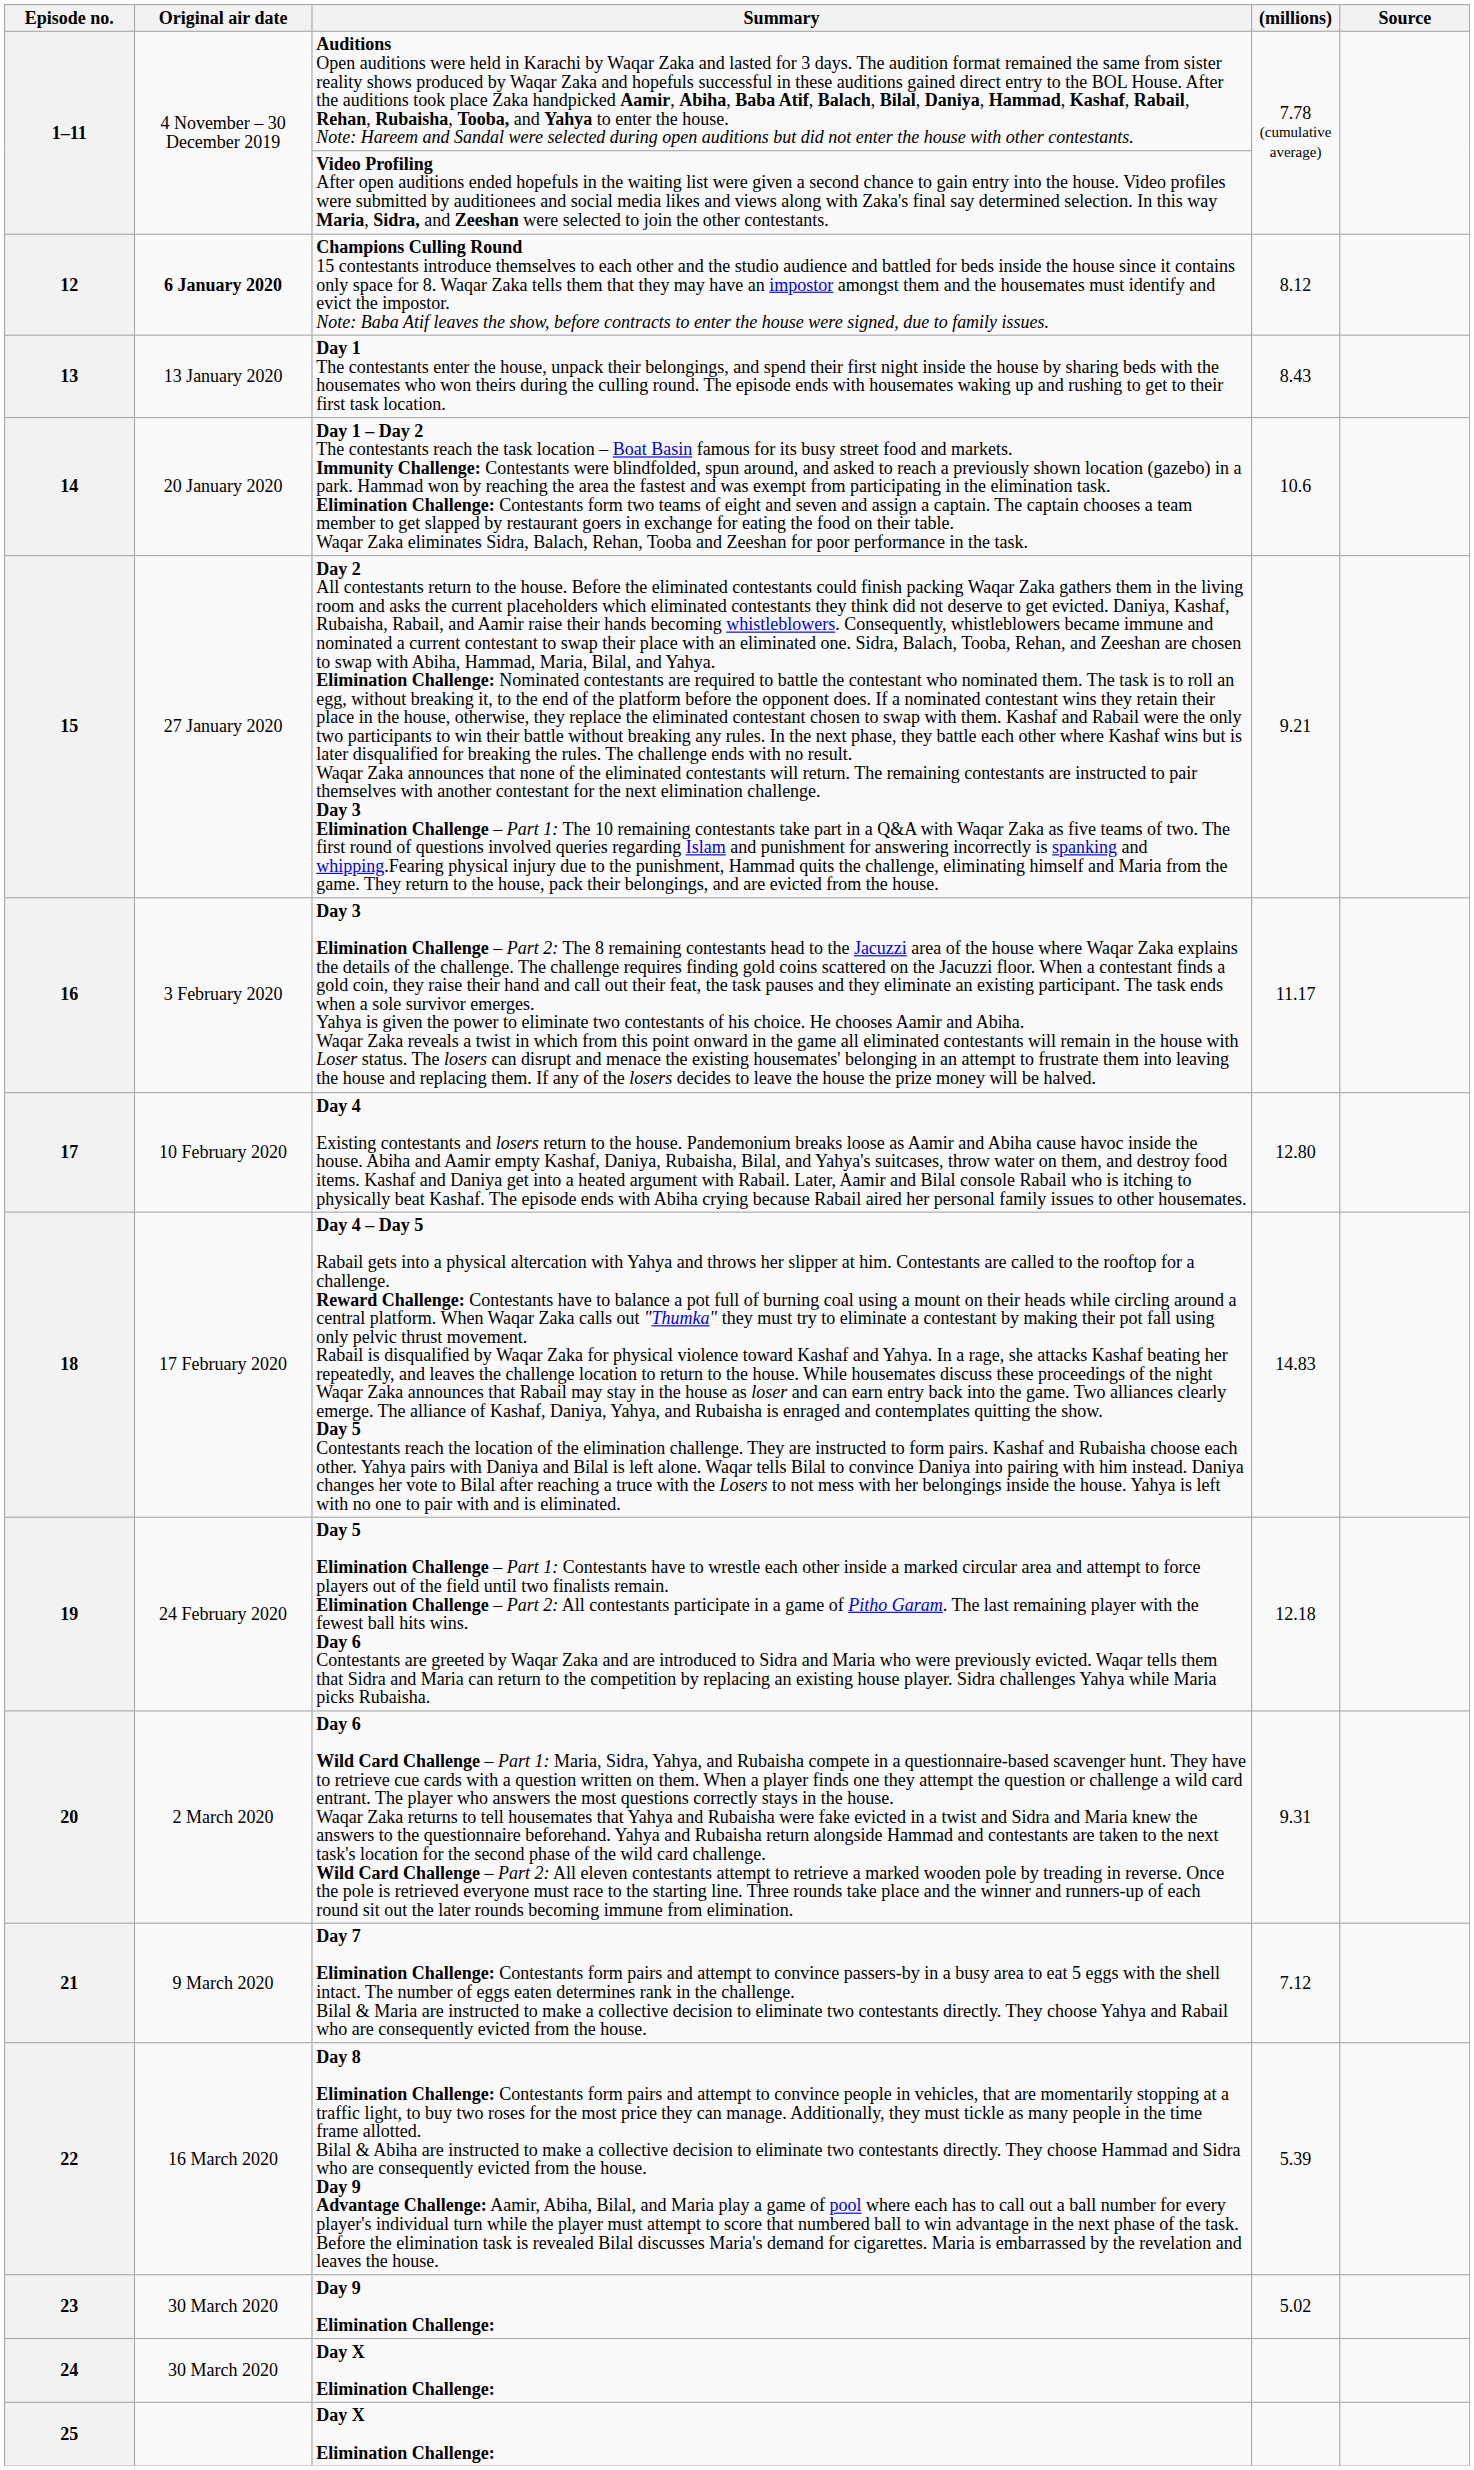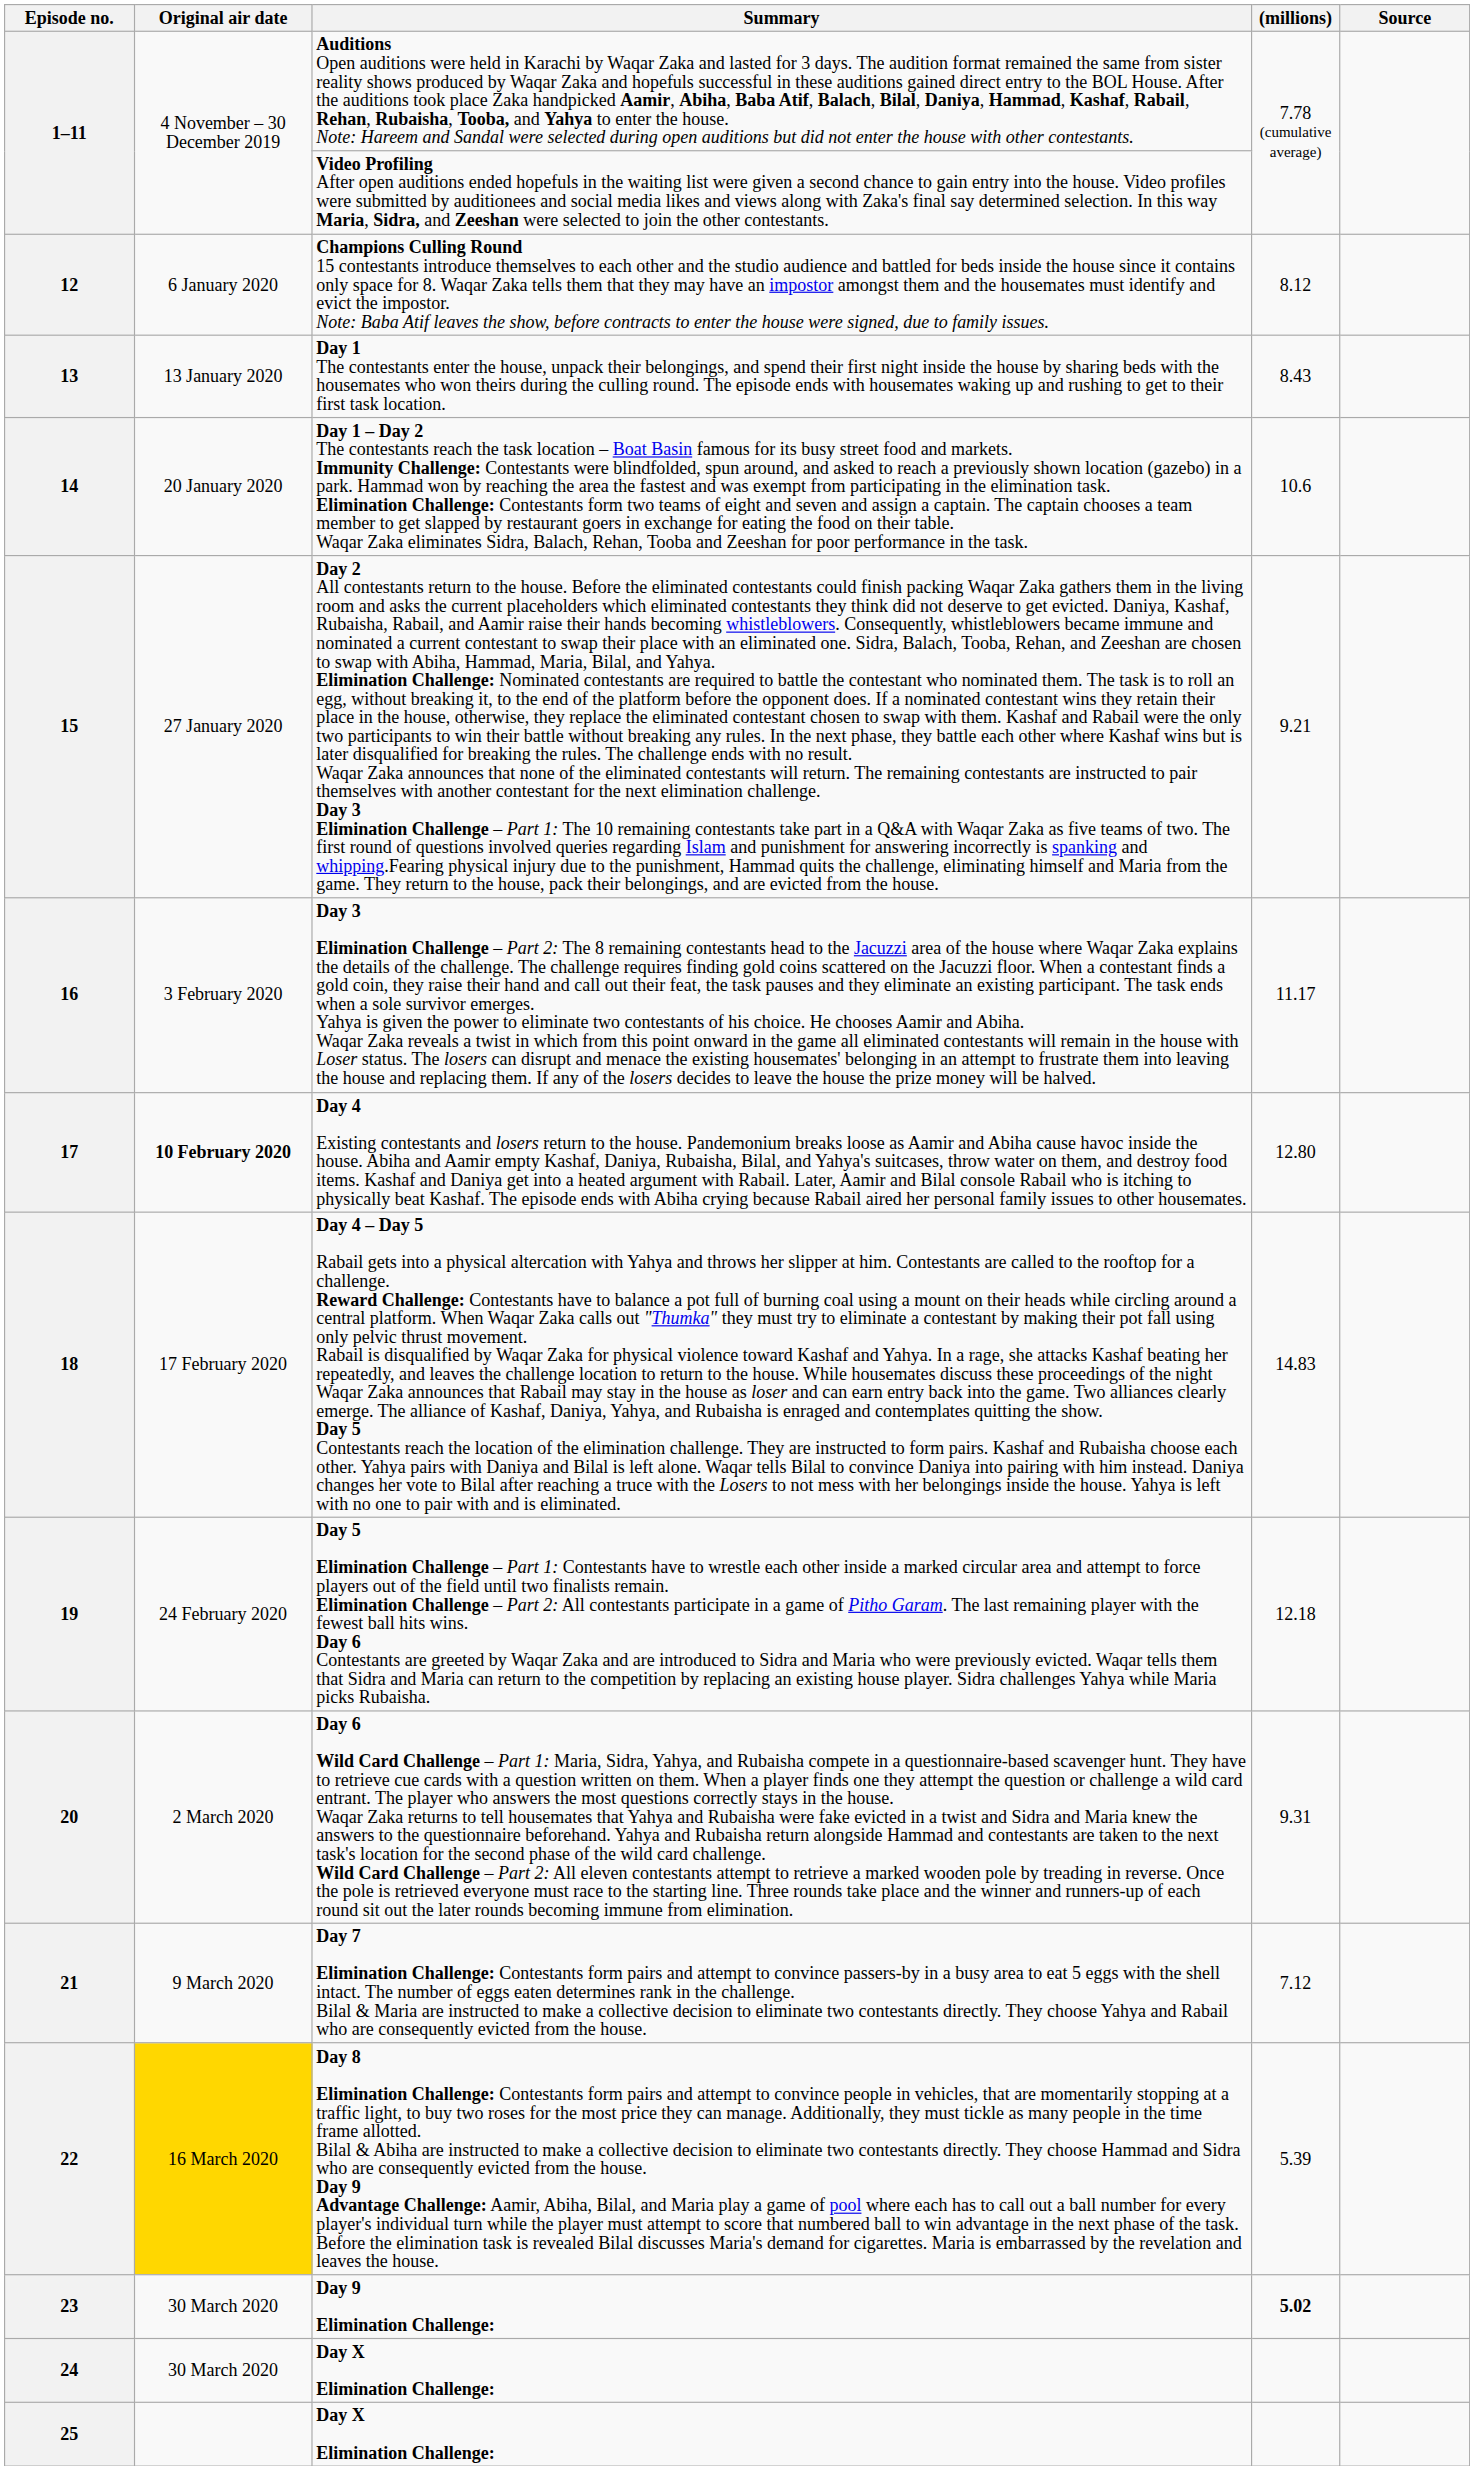(223, 283) bold -> (223, 283) normal
(223, 1151) normal -> (223, 1151) bold
(223, 2158) no background -> (223, 2158) gold background
(1296, 2305) normal -> (1296, 2305) bold
